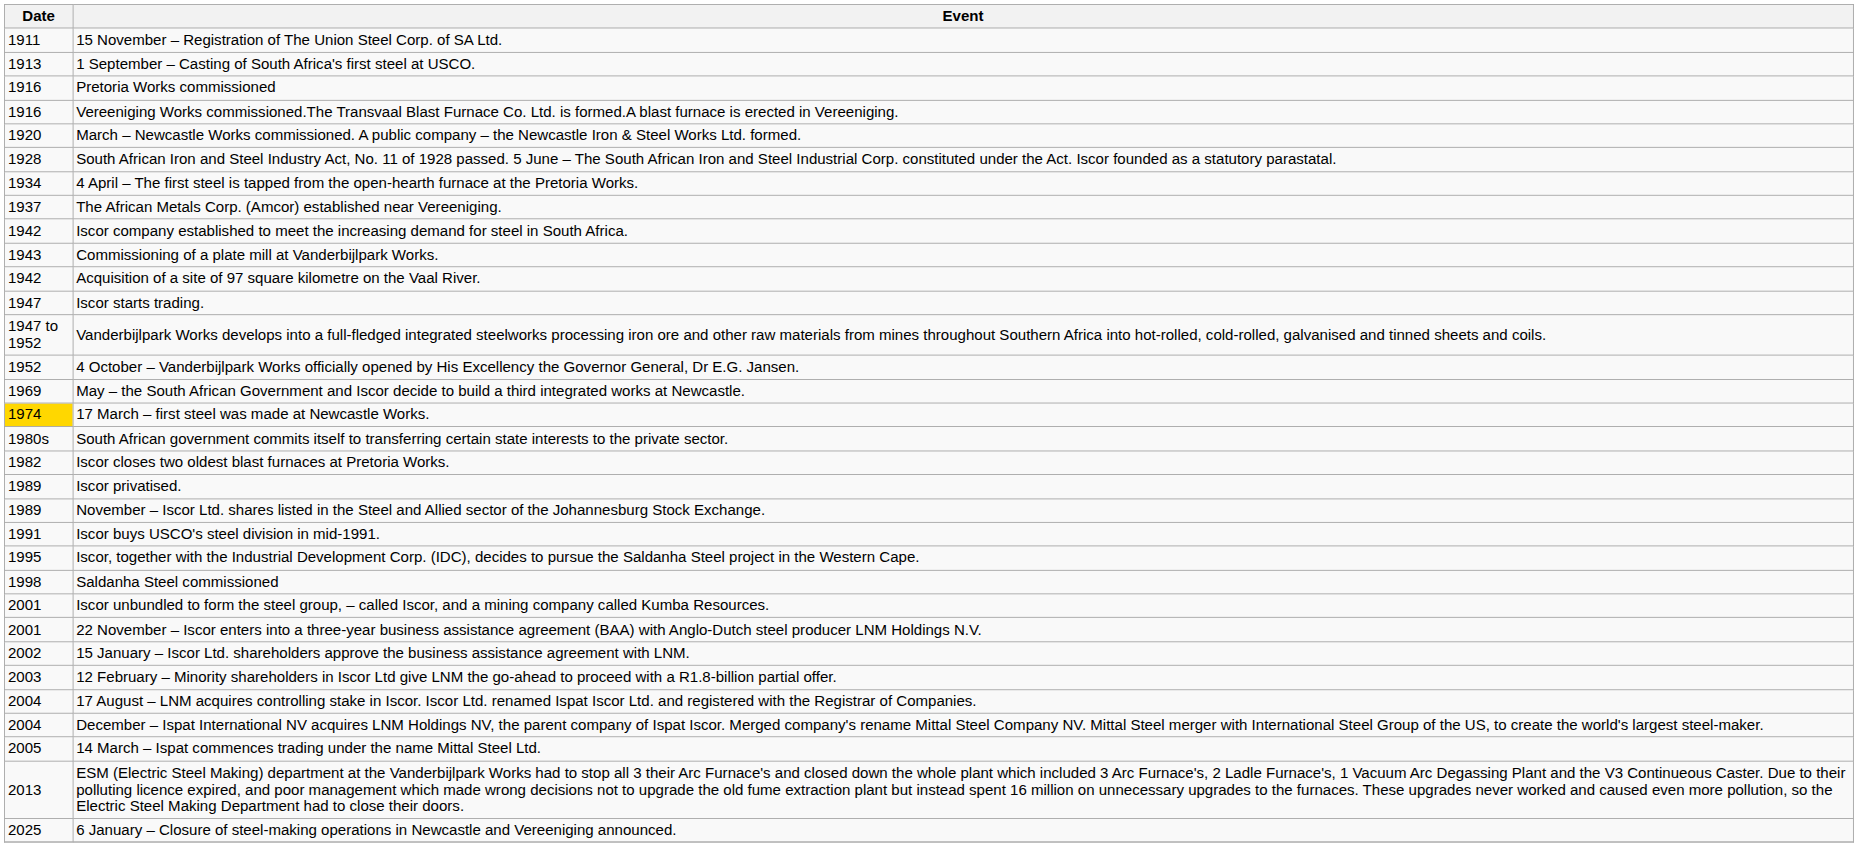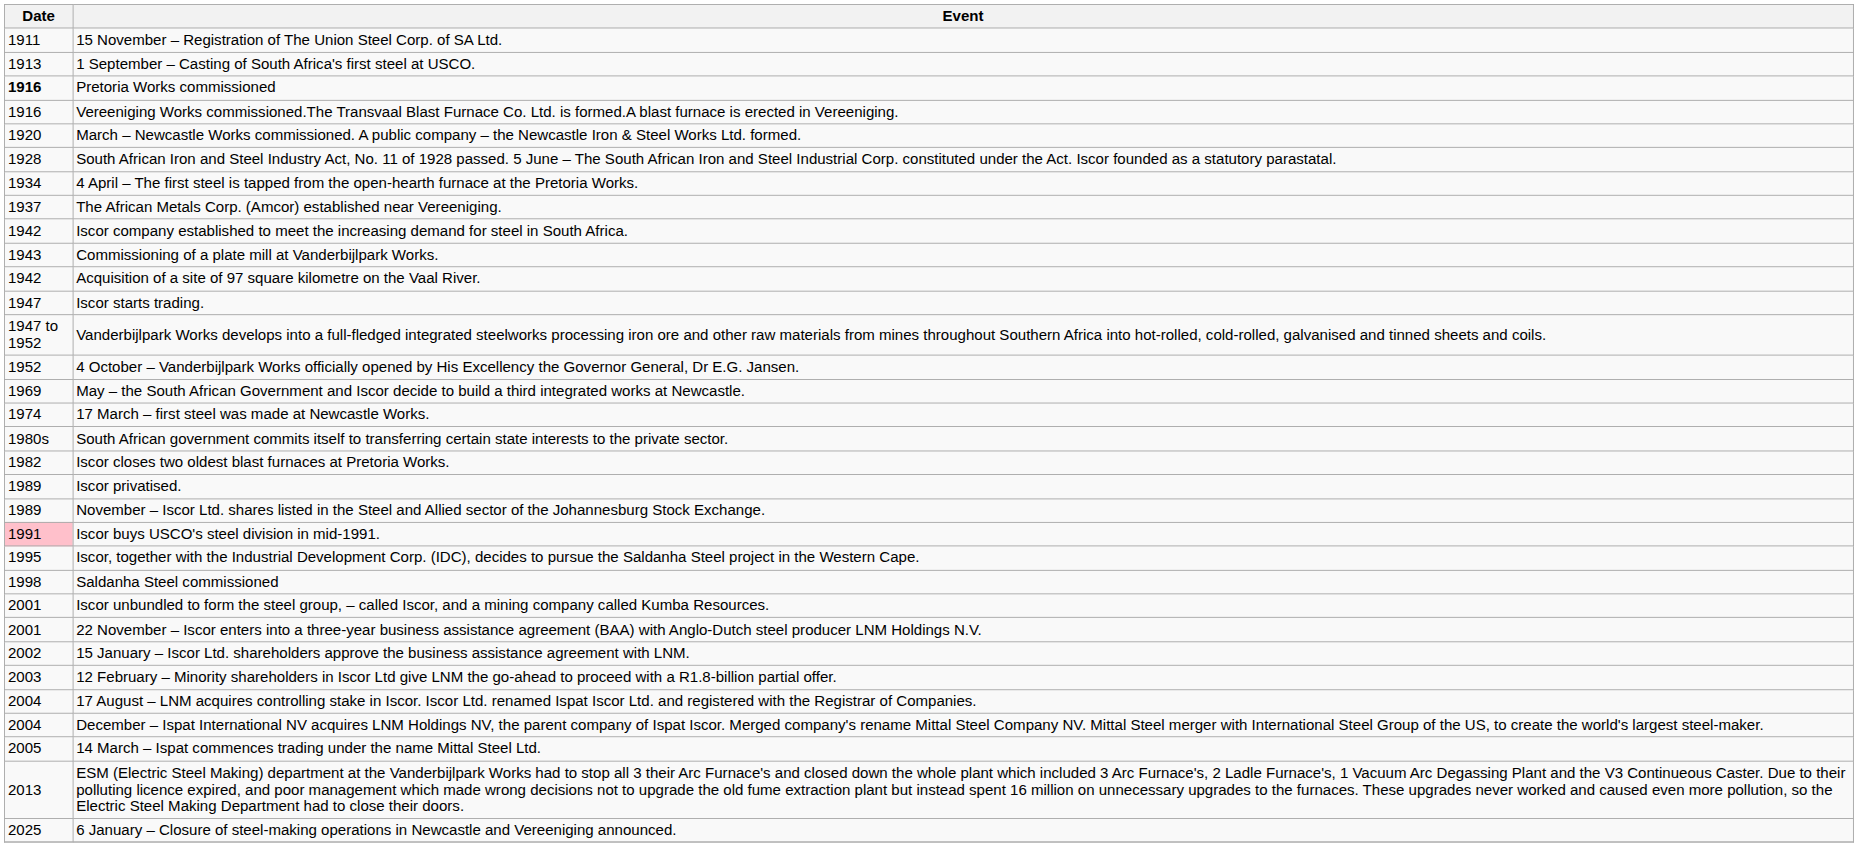(25, 87) normal -> (25, 87) bold
(25, 414) gold background -> (25, 414) no background
(25, 534) no background -> (25, 534) pink background
